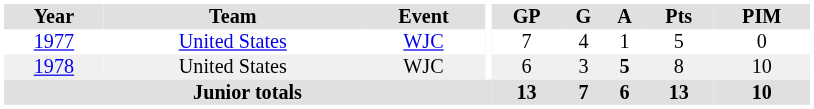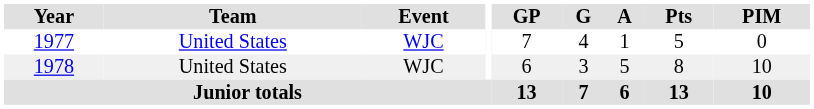(625, 66) bold -> (625, 66) normal
